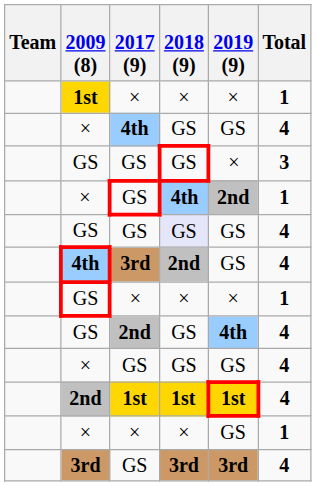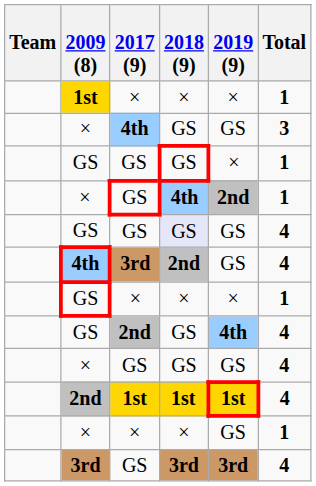(284, 129) 4 -> (284, 129) 3
(284, 163) 3 -> (284, 163) 1
